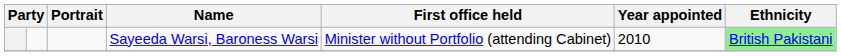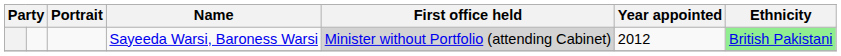(468, 39) no background -> (468, 39) lightgrey background
(634, 39) 2010 -> (634, 39) 2012
